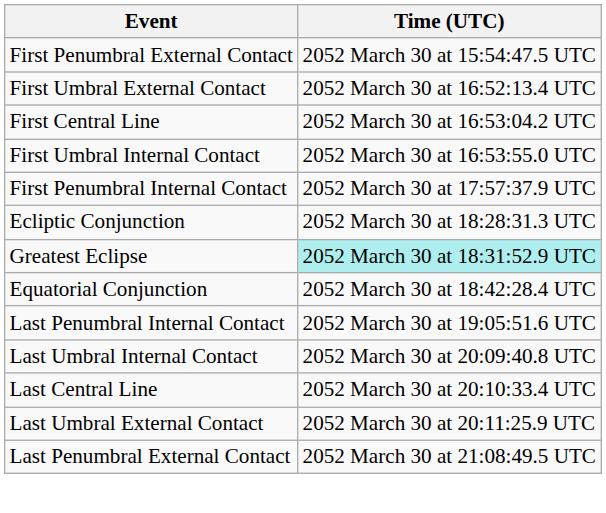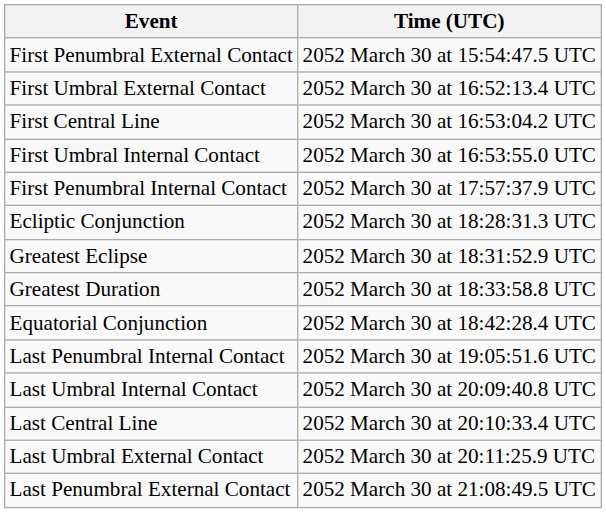(449, 255) paleturquoise background -> (449, 255) no background
+ row: (85, 289)
